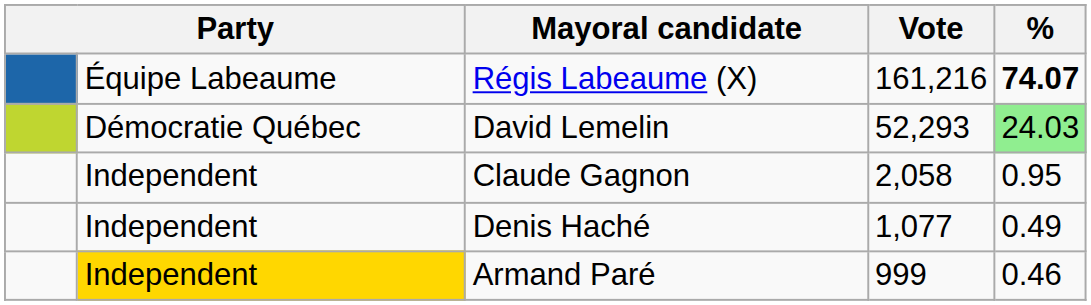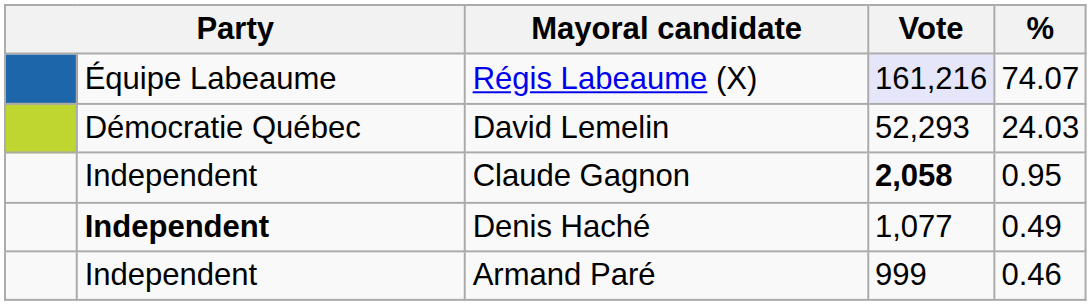(931, 78) no background -> (931, 78) lavender background
(1040, 78) bold -> (1040, 78) normal
(1040, 127) lightgreen background -> (1040, 127) no background
(914, 176) normal -> (914, 176) bold
(171, 226) normal -> (177, 226) bold
(171, 275) gold background -> (171, 275) no background
